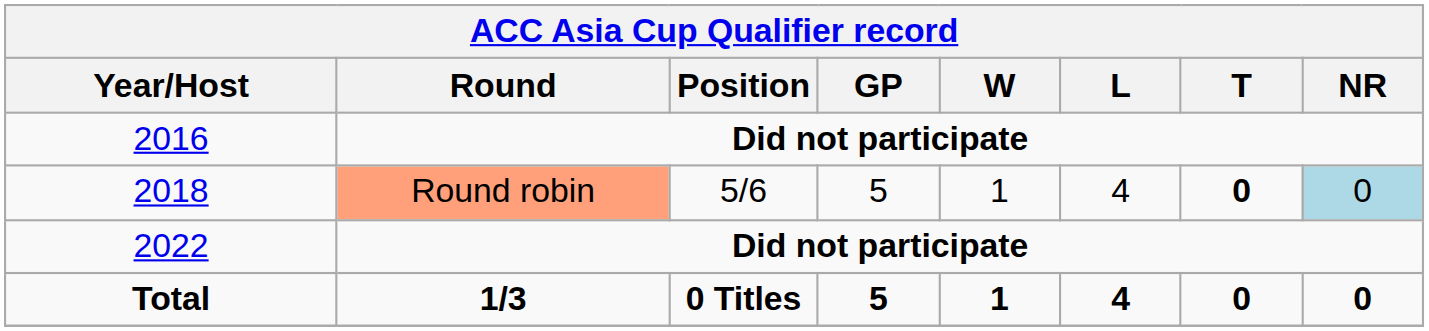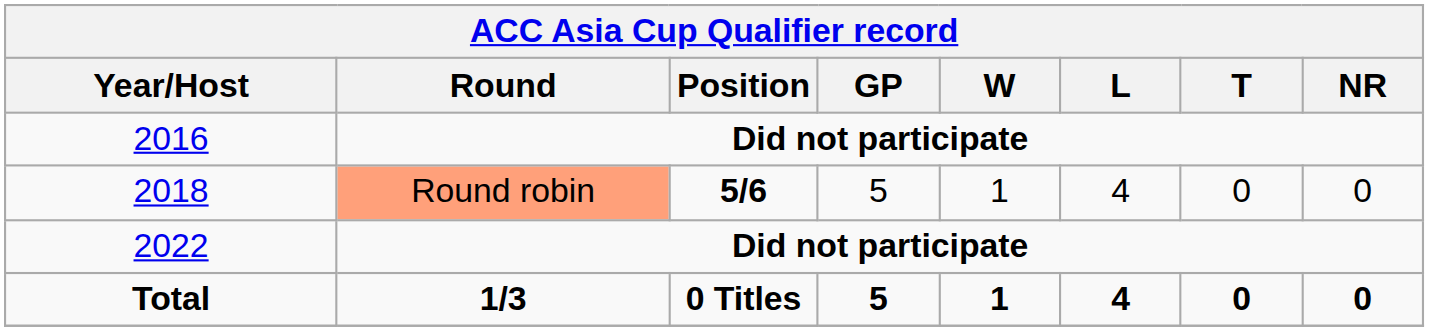(744, 191) normal -> (744, 191) bold
(1242, 191) bold -> (1242, 191) normal
(1363, 191) lightblue background -> (1363, 191) no background
